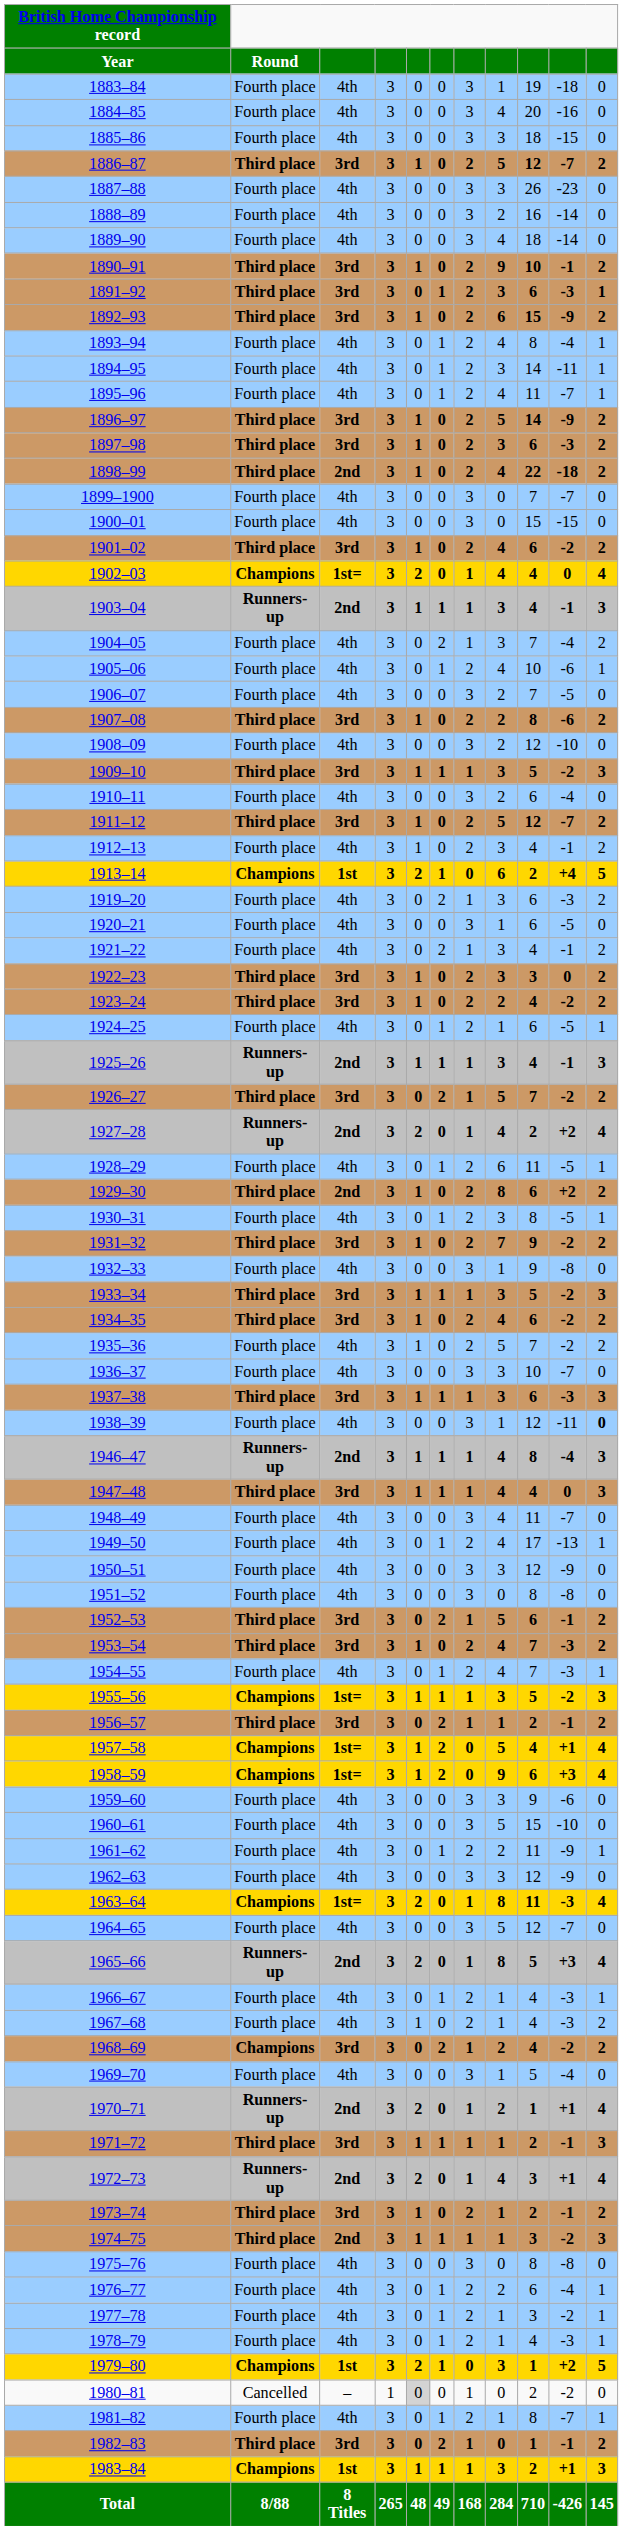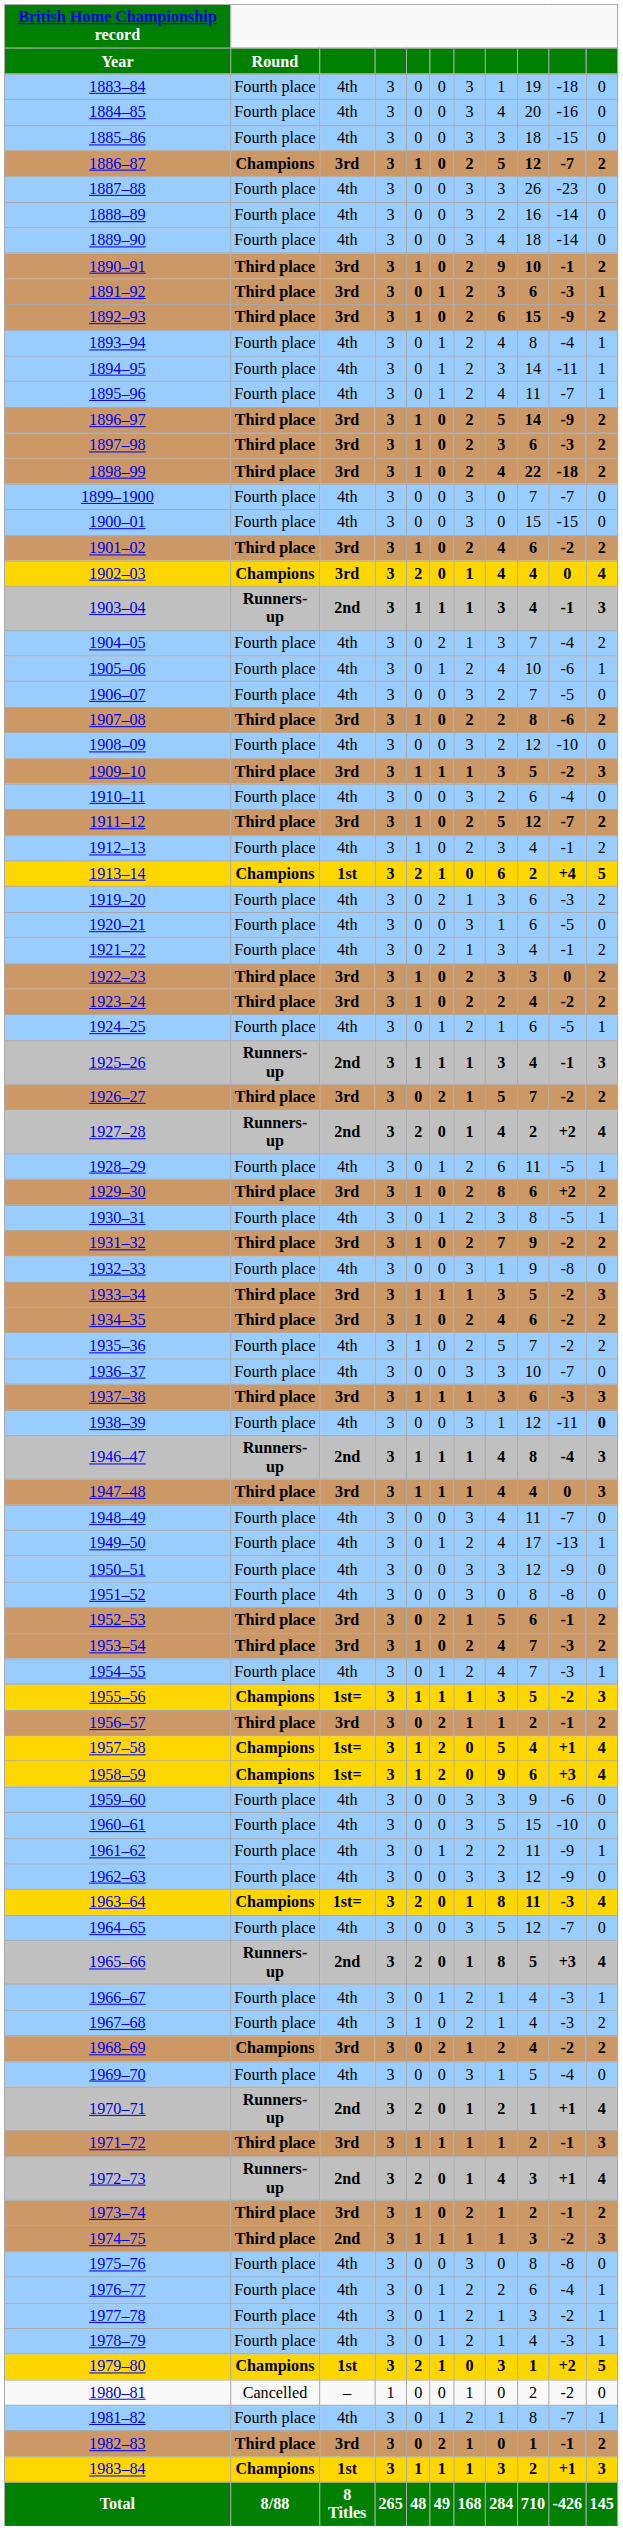(275, 163) Third place -> (275, 163) Champions
(347, 471) 2nd -> (347, 471) 3rd
(347, 573) 1st= -> (347, 573) 3rd
(347, 1192) 2nd -> (347, 1192) 3rd
(418, 2392) lightgrey background -> (418, 2392) no background
